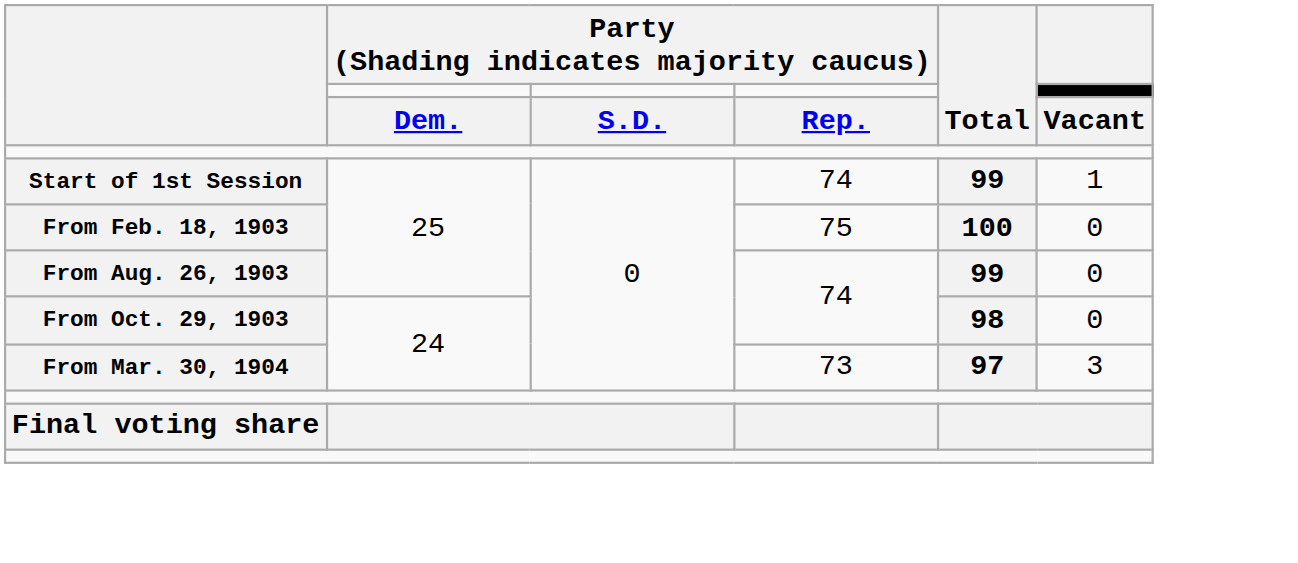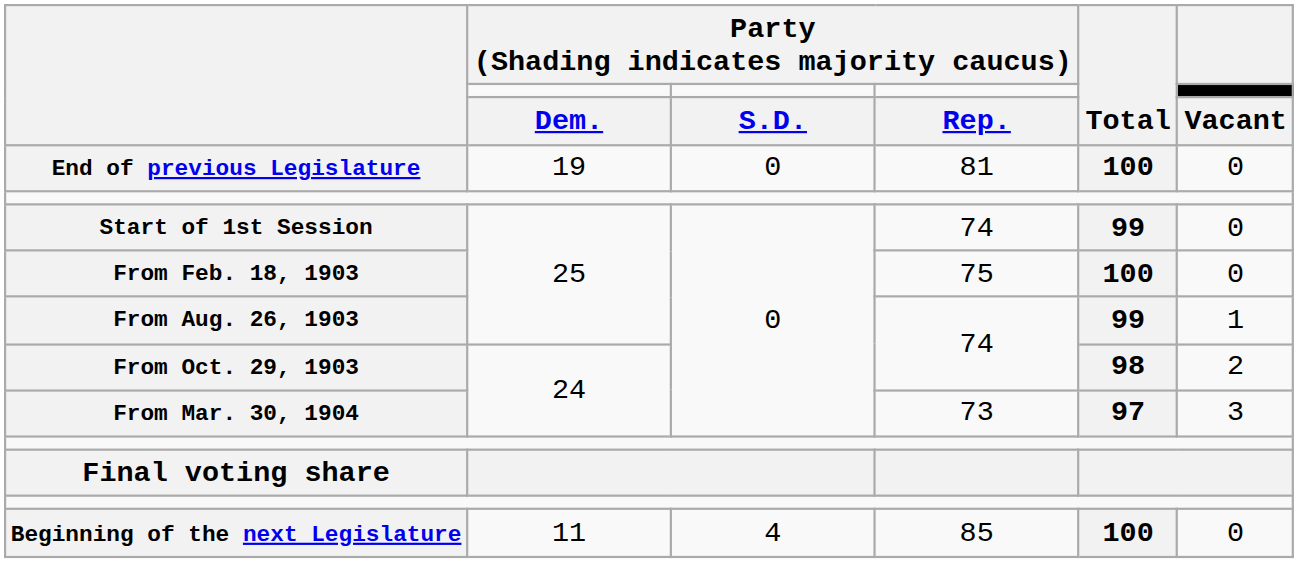+ row: (236, 167)
(1095, 181) 1 -> (1236, 227) 0
(1095, 274) 0 -> (1236, 320) 1
(1095, 320) 0 -> (1236, 367) 2
+ row: (236, 533)
